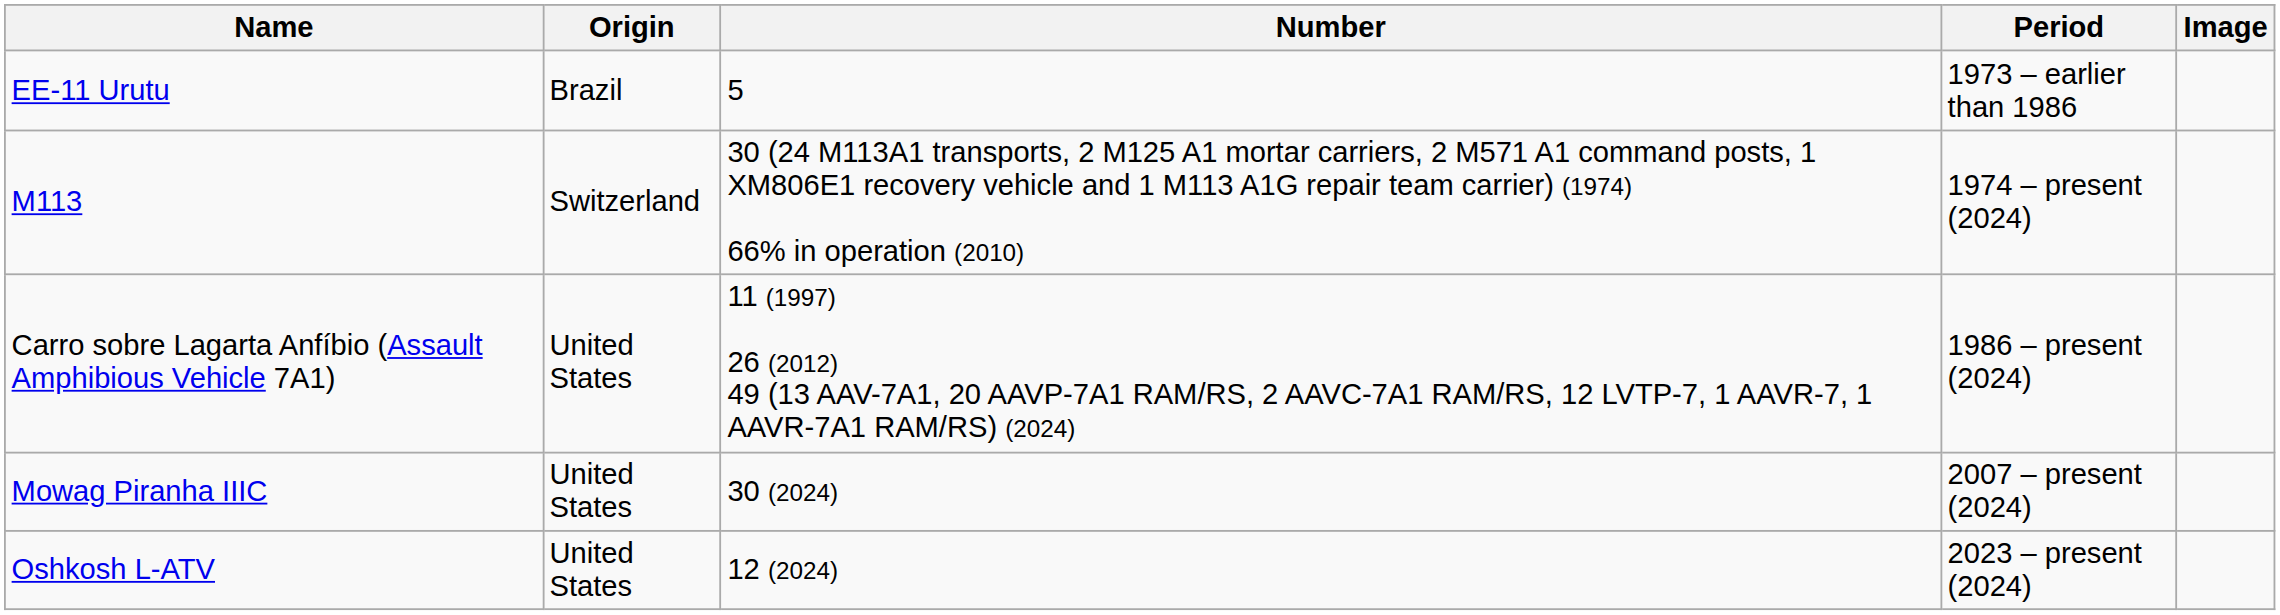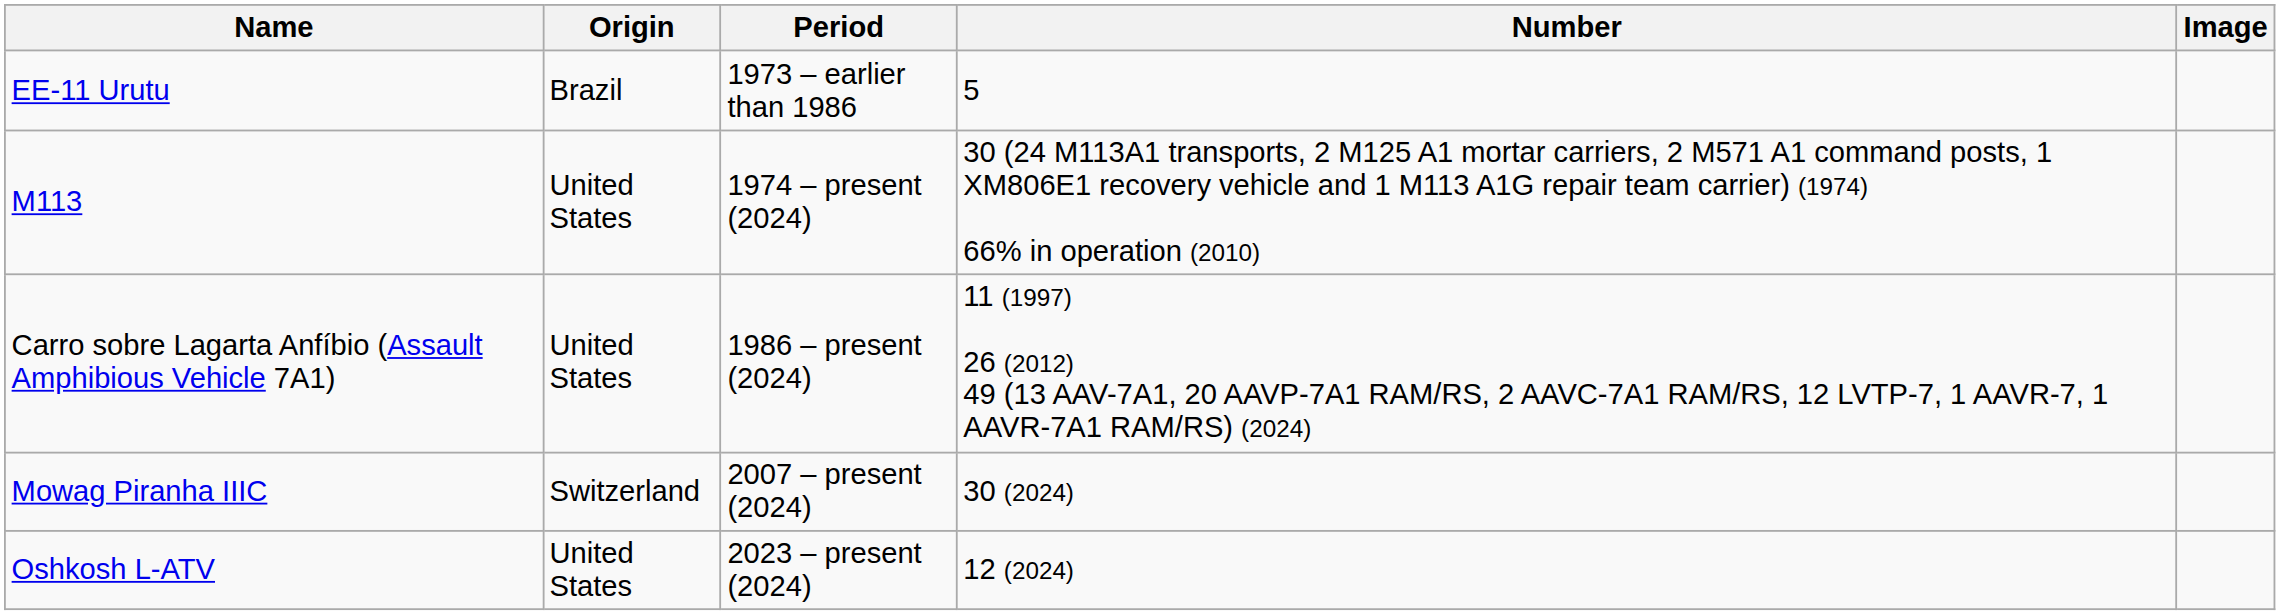columns swapped: (1331, 27) <-> (2059, 27)
(625, 201) Switzerland -> (592, 201) United States
(592, 490) United States -> (625, 490) Switzerland
